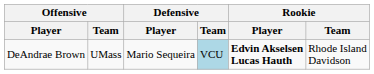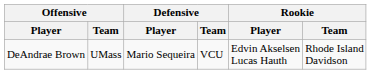(212, 54) lightblue background -> (212, 54) no background
(267, 54) bold -> (266, 54) normal
